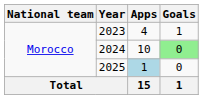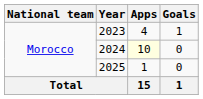(144, 49) no background -> (144, 49) lightyellow background
(179, 49) lightgreen background -> (179, 49) no background
(144, 67) lightblue background -> (144, 67) no background
